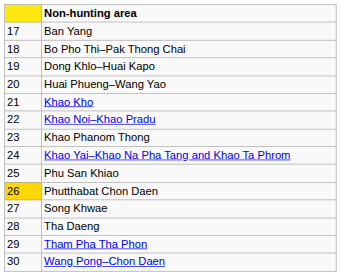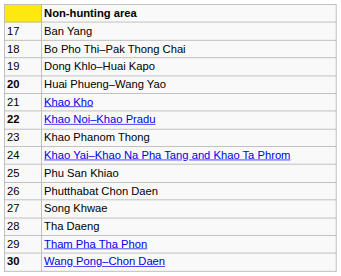(13, 84) normal -> (13, 84) bold
(13, 120) normal -> (13, 120) bold
(13, 191) gold background -> (13, 191) no background
(13, 262) normal -> (13, 262) bold
